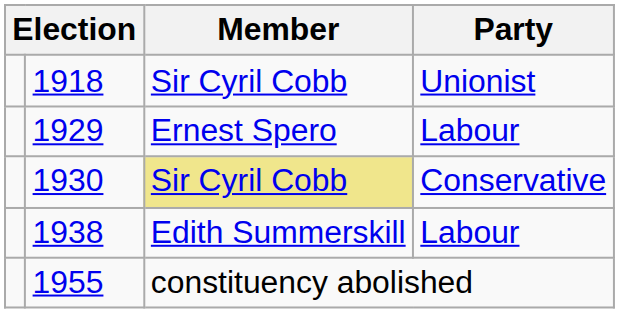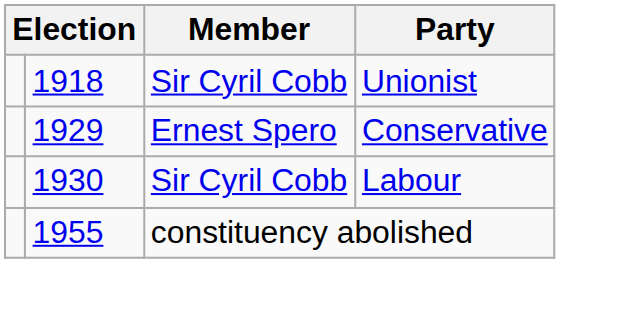(470, 130) Labour -> (455, 130) Conservative
(249, 181) khaki background -> (249, 181) no background
(513, 181) Conservative -> (411, 181) Labour
- row: (68, 231)
